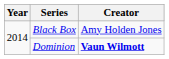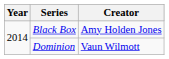(112, 46) bold -> (110, 46) normal
